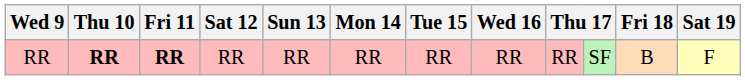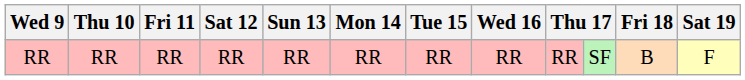(104, 57) bold -> (104, 57) normal
(170, 57) bold -> (170, 57) normal
